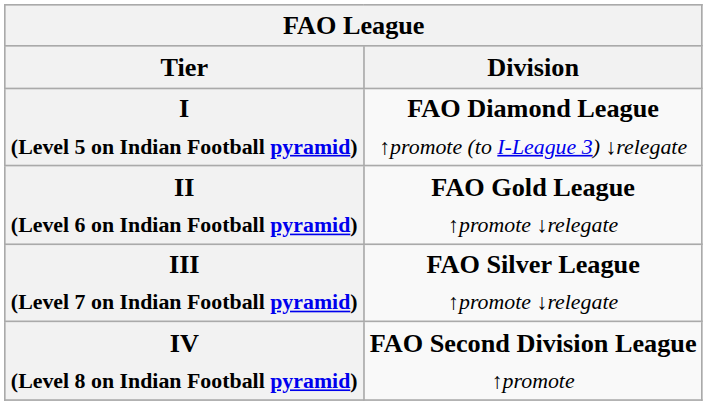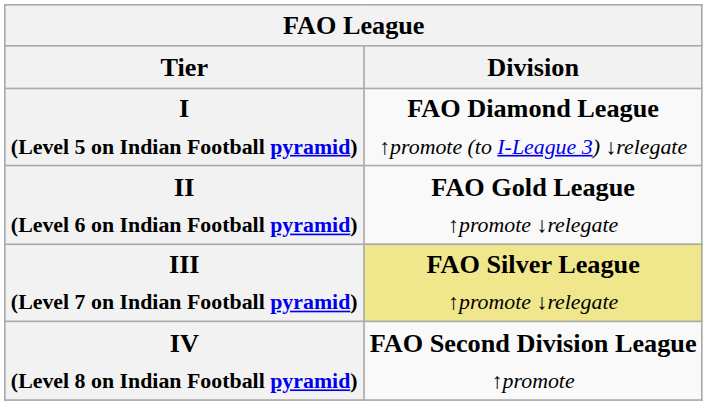(533, 282) no background -> (533, 282) khaki background
